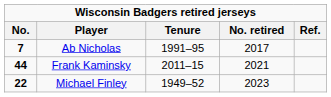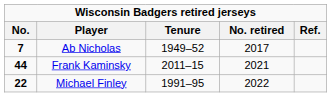(183, 48) 1991–95 -> (183, 48) 1949–52
(183, 83) 1949–52 -> (183, 83) 1991–95
(257, 83) 2023 -> (257, 83) 2022
